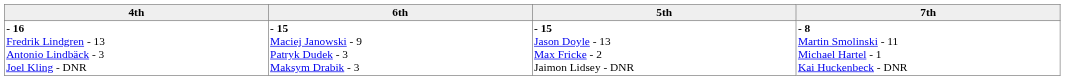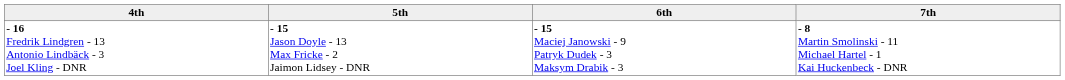columns swapped: (664, 12) <-> (400, 12)
